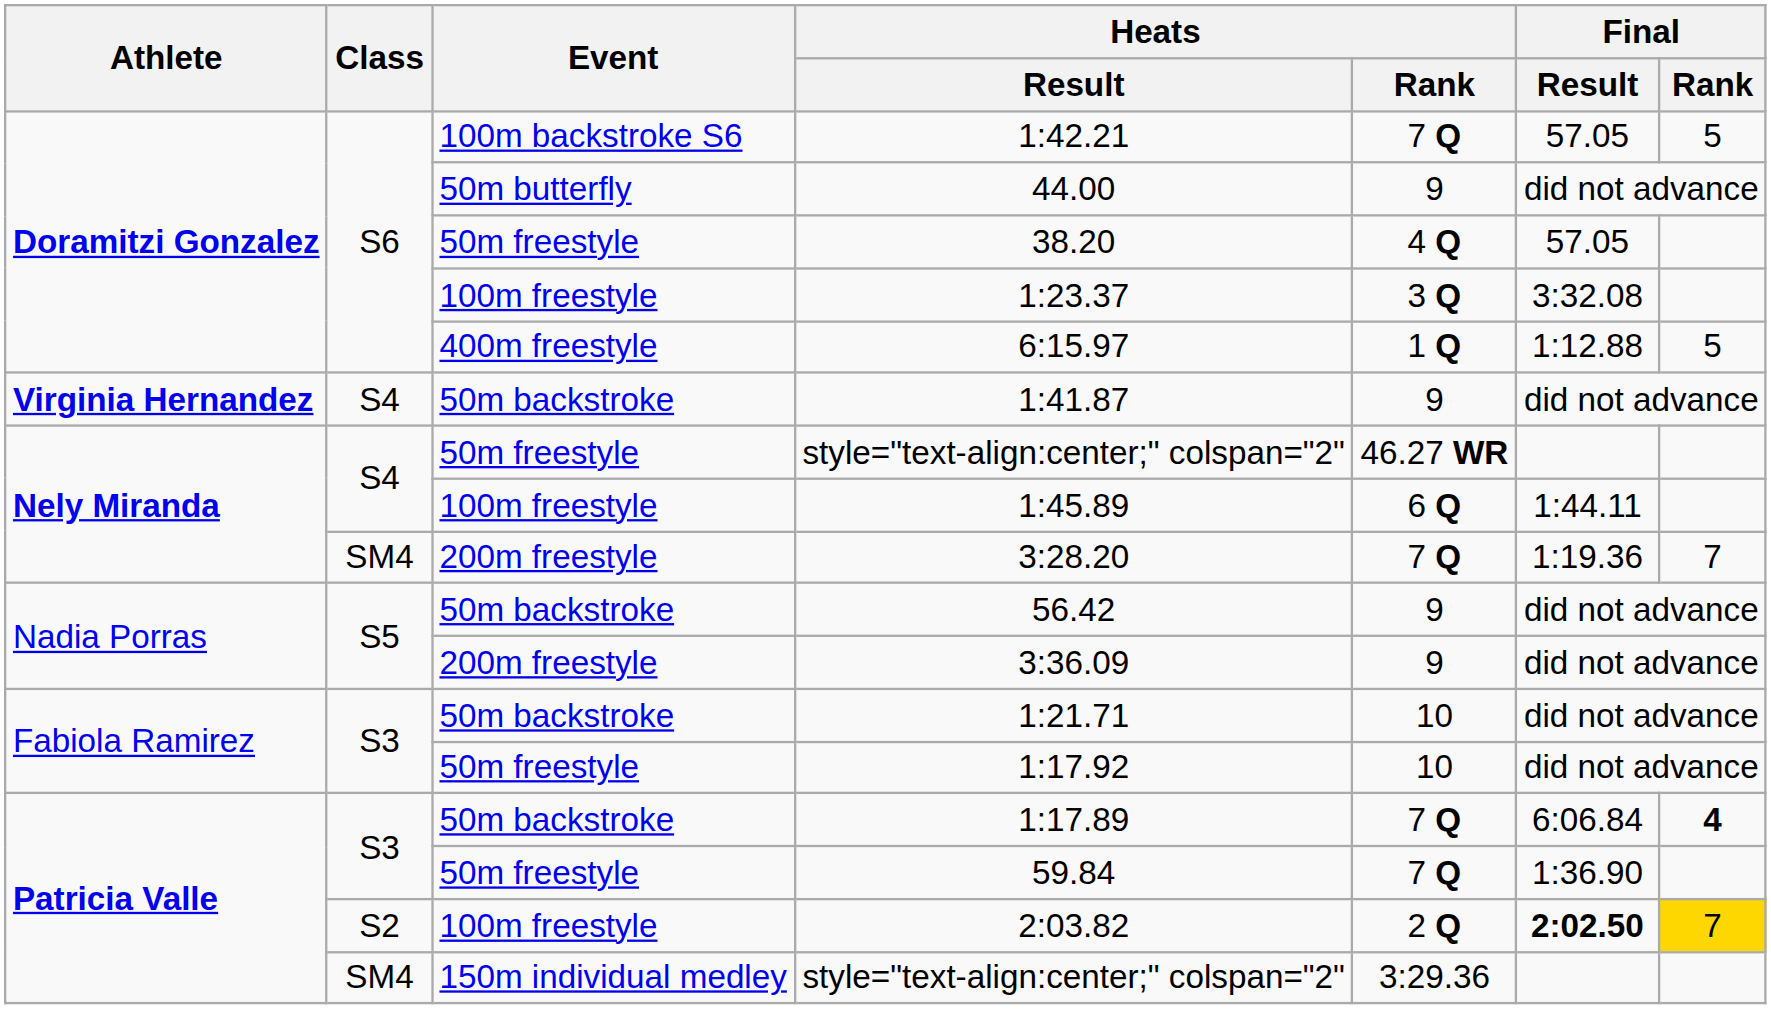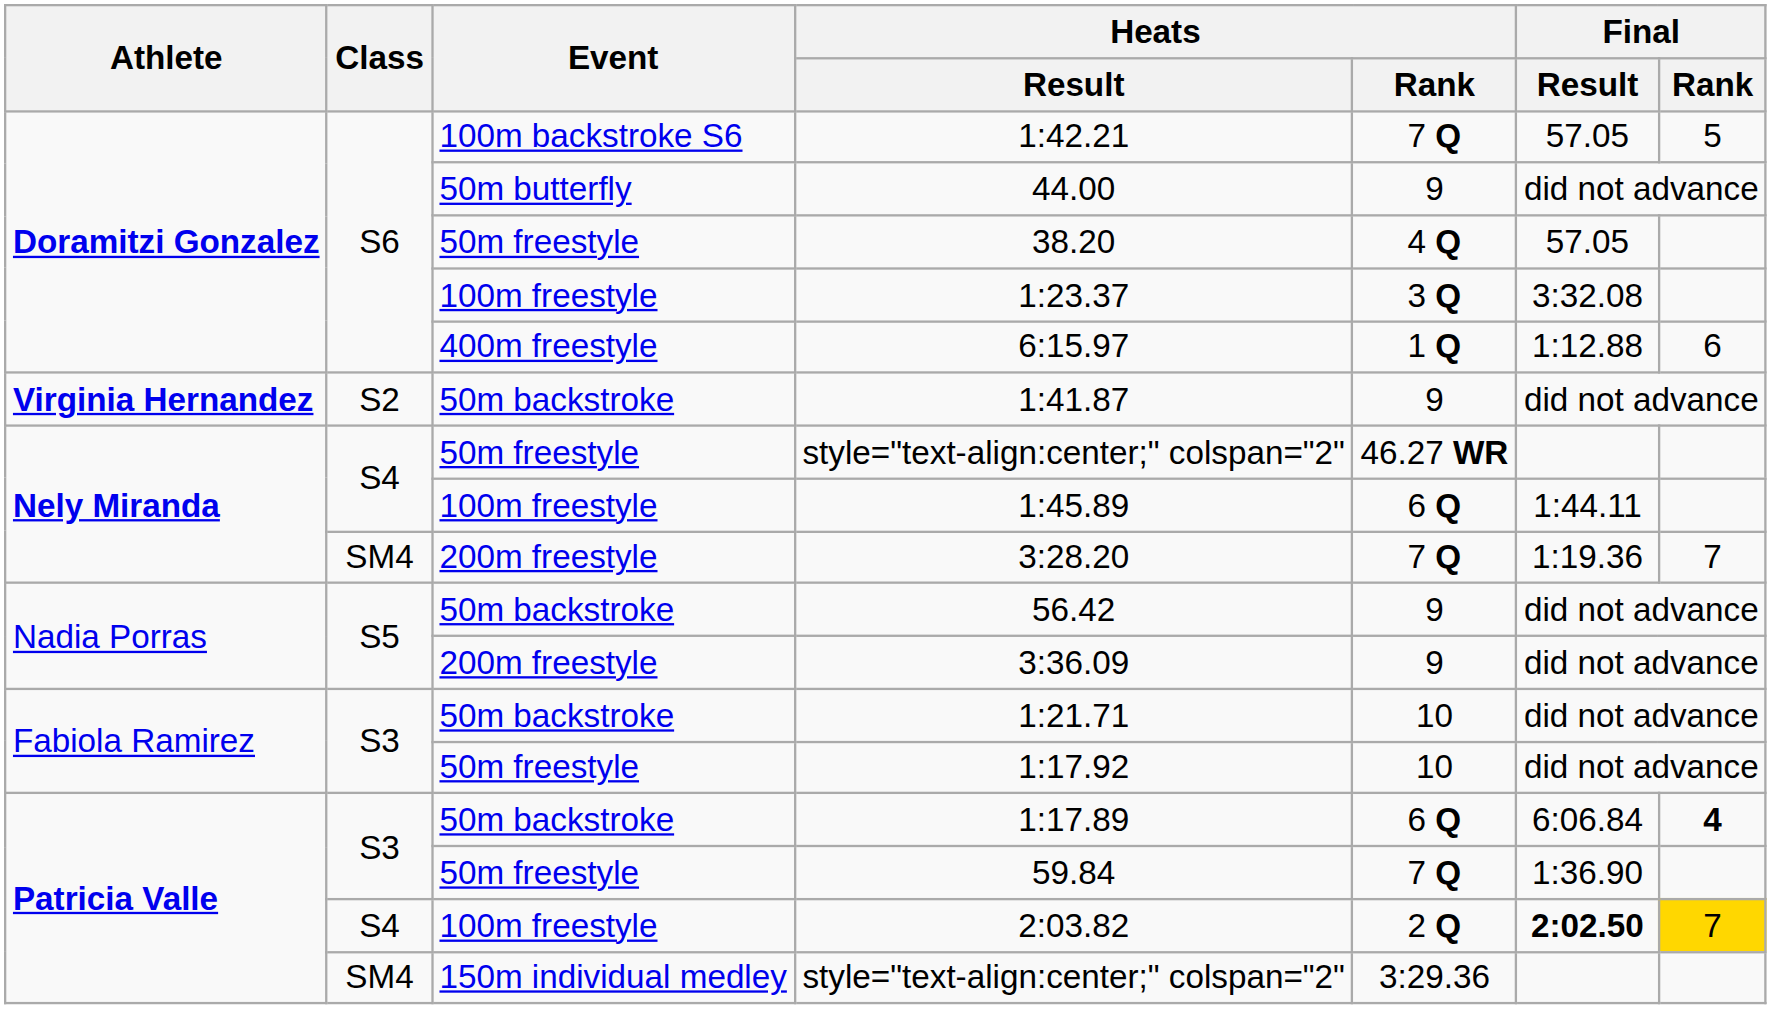(1713, 347) 5 -> (1713, 347) 6
(380, 400) S4 -> (380, 400) S2
(1434, 820) 7 Q -> (1434, 820) 6 Q
(380, 925) S2 -> (380, 925) S4
